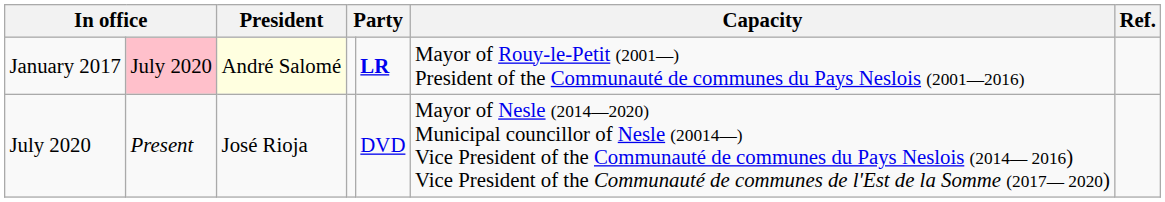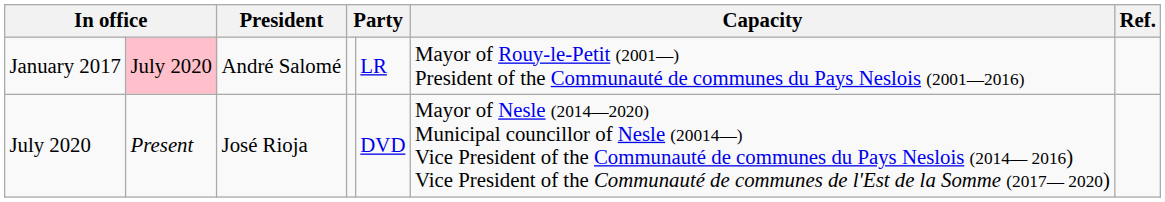(281, 65) lightyellow background -> (281, 65) no background
(375, 65) bold -> (374, 65) normal
